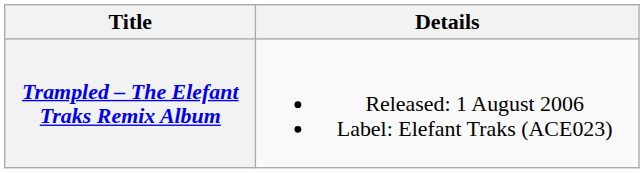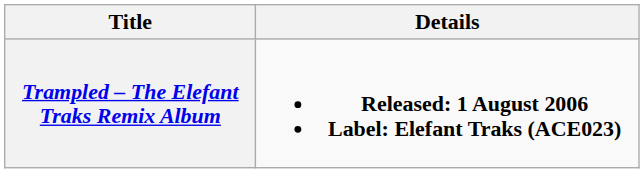(447, 116) normal -> (447, 116) bold
